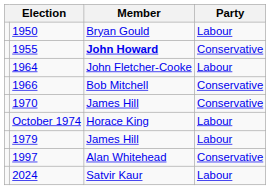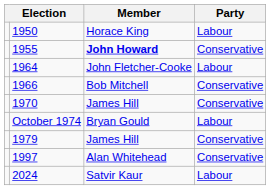(118, 31) Bryan Gould -> (118, 31) Horace King
(118, 121) Horace King -> (118, 121) Bryan Gould
(215, 139) Labour -> (230, 139) Conservative
